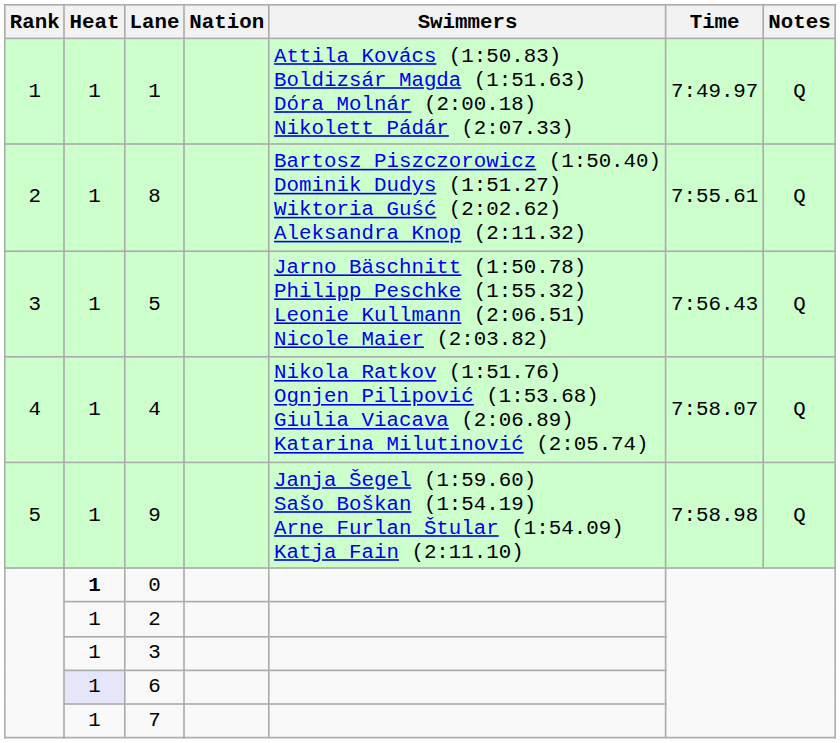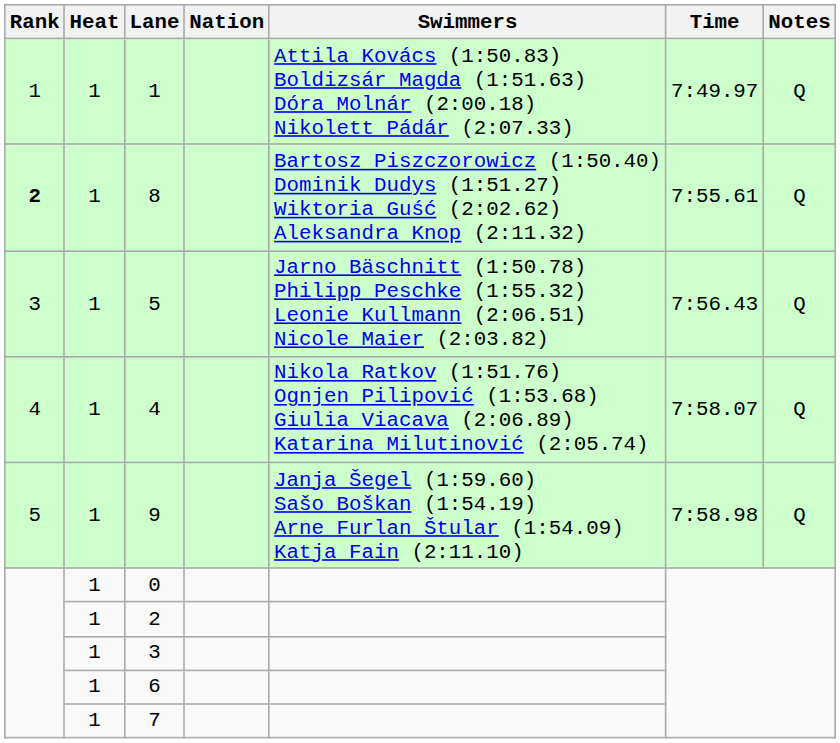(35, 198) normal -> (35, 198) bold
(95, 585) bold -> (95, 585) normal
(95, 687) lavender background -> (95, 687) no background
